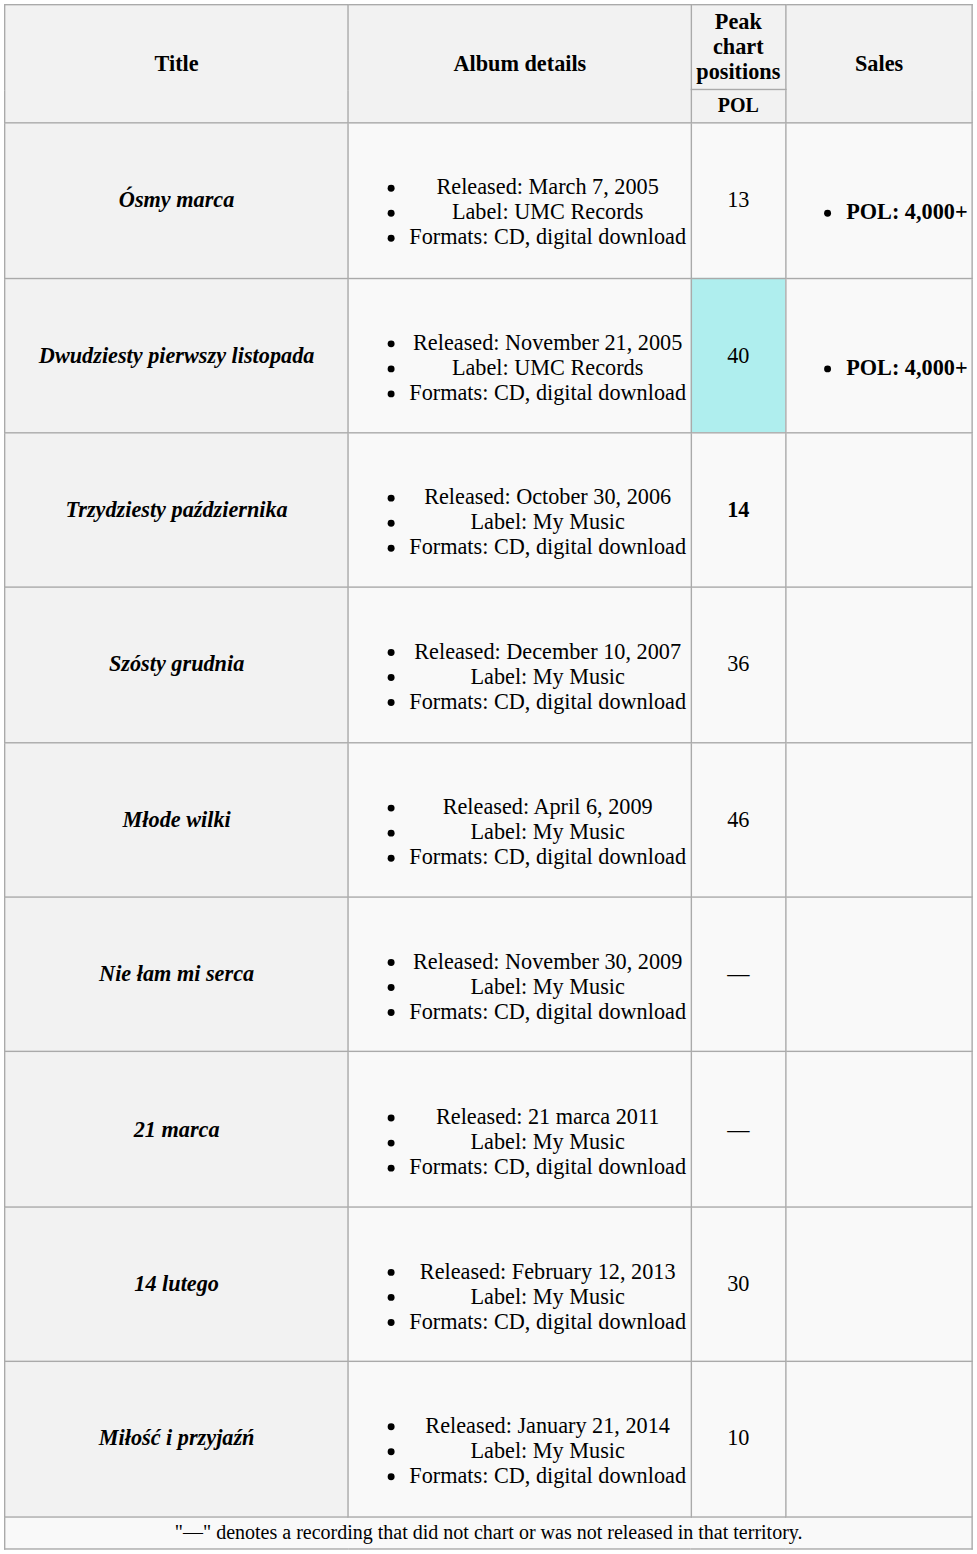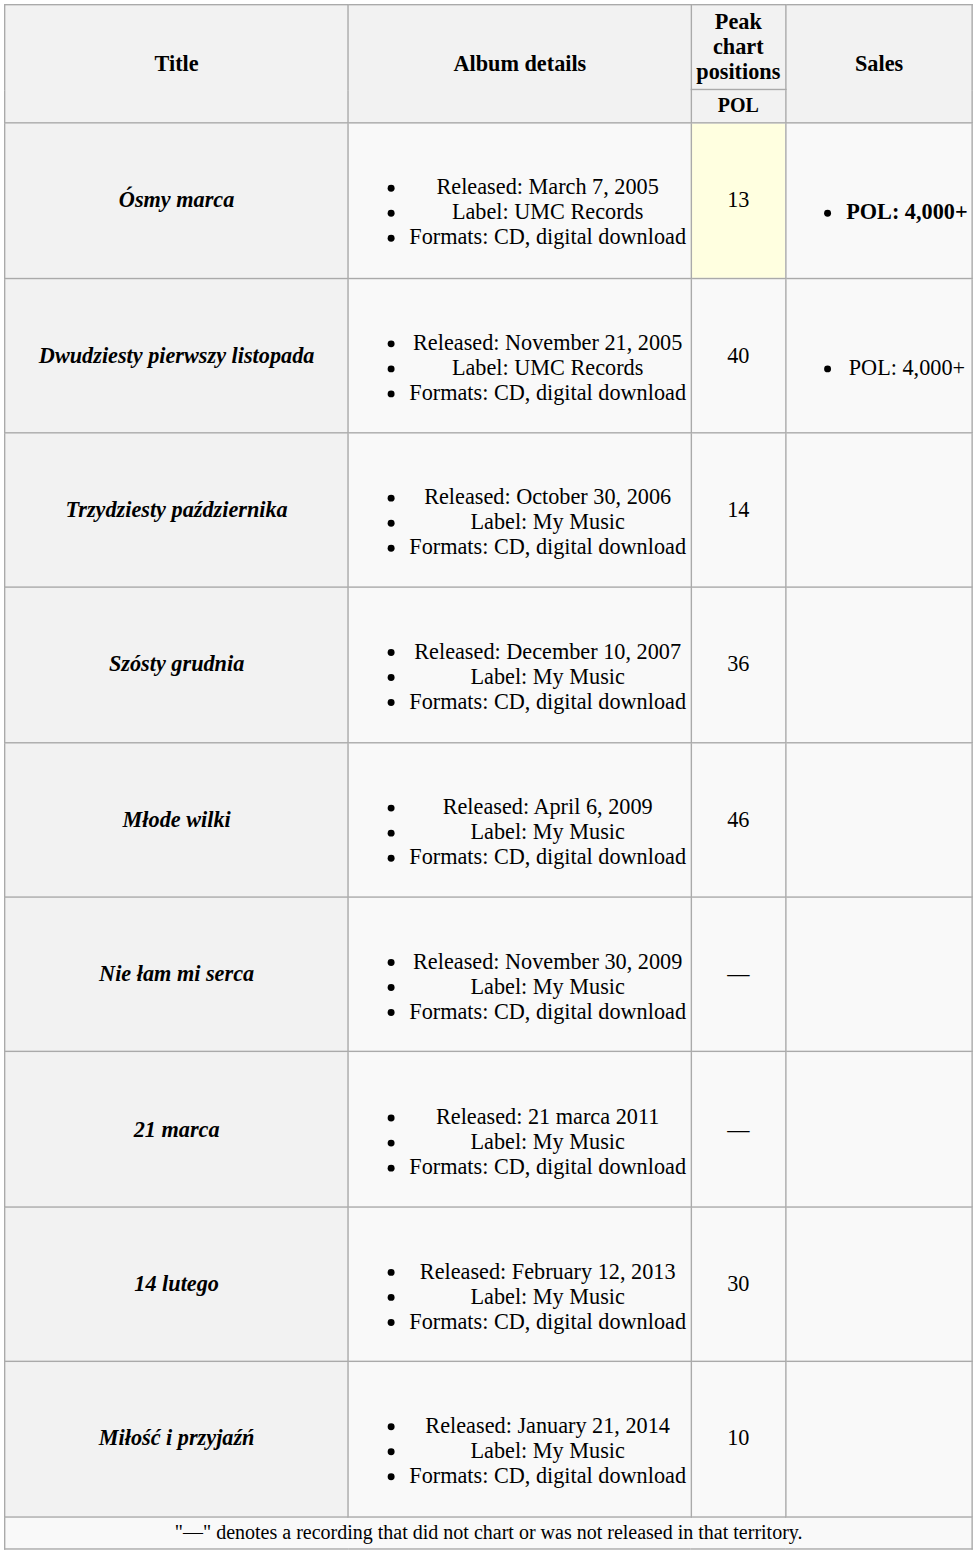(738, 200) no background -> (738, 200) lightyellow background
(738, 355) paleturquoise background -> (738, 355) no background
(879, 368) bold -> (879, 368) normal
(738, 509) bold -> (738, 509) normal
